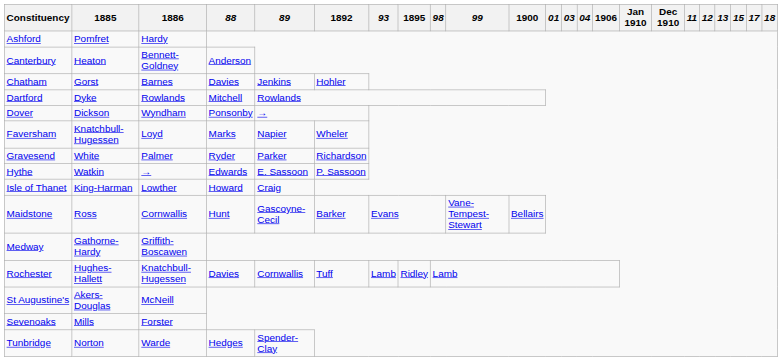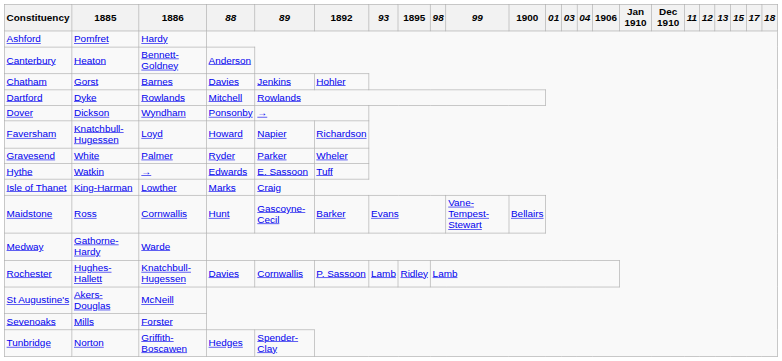(222, 134) Marks -> (226, 134) Howard
(332, 134) Wheler -> (341, 134) Richardson
(341, 155) Richardson -> (332, 155) Wheler
(341, 171) P. Sassoon -> (325, 171) Tuff
(226, 187) Howard -> (222, 187) Marks
(164, 246) Griffith-Boscawen -> (156, 246) Warde
(325, 273) Tuff -> (341, 273) P. Sassoon
(156, 343) Warde -> (164, 343) Griffith-Boscawen
